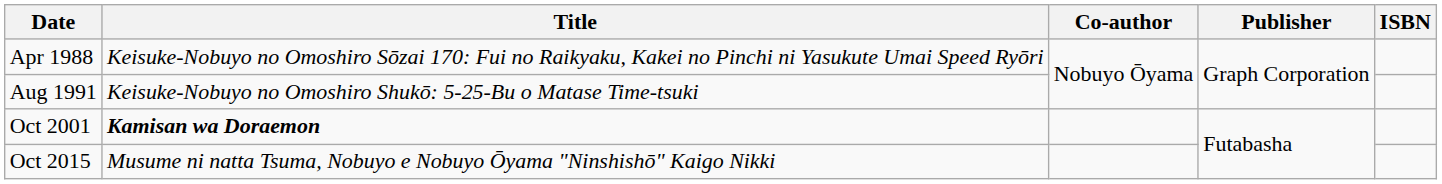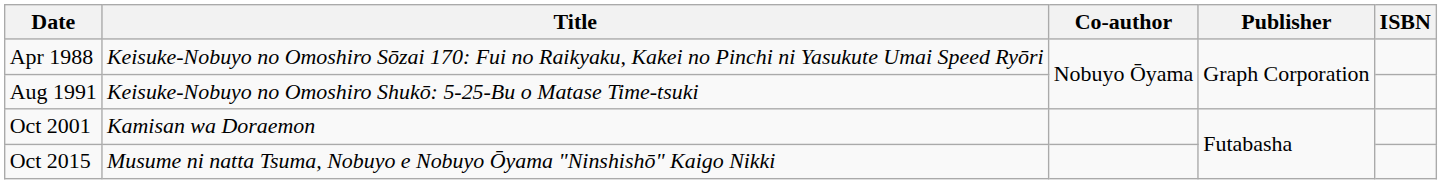(214, 126) bold -> (211, 126) normal
